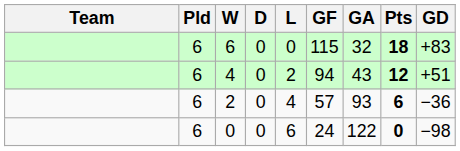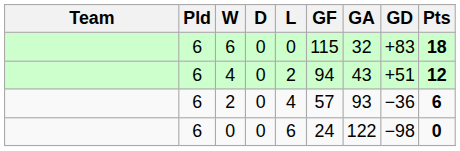columns swapped: (436, 18) <-> (398, 18)
